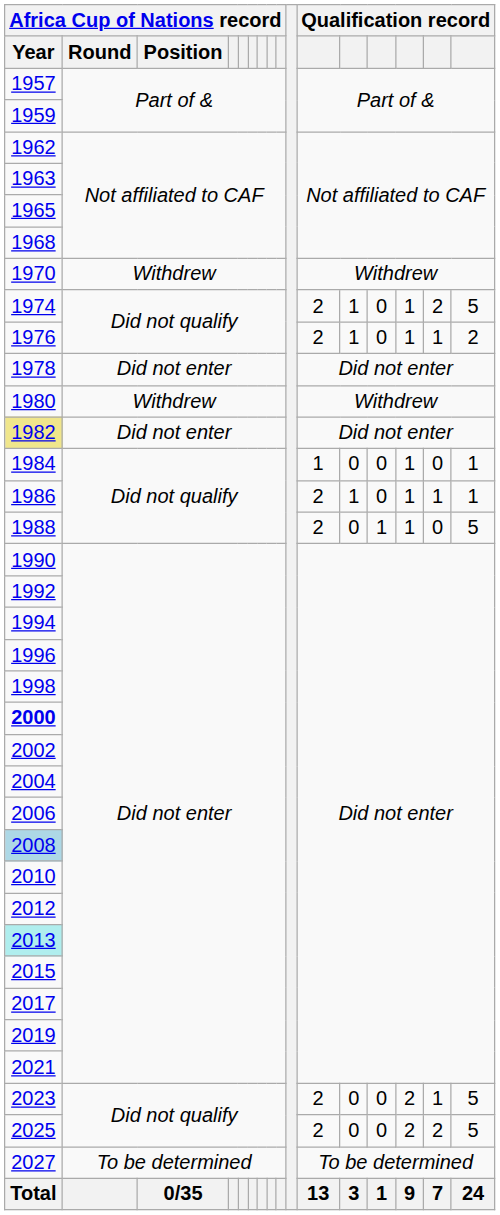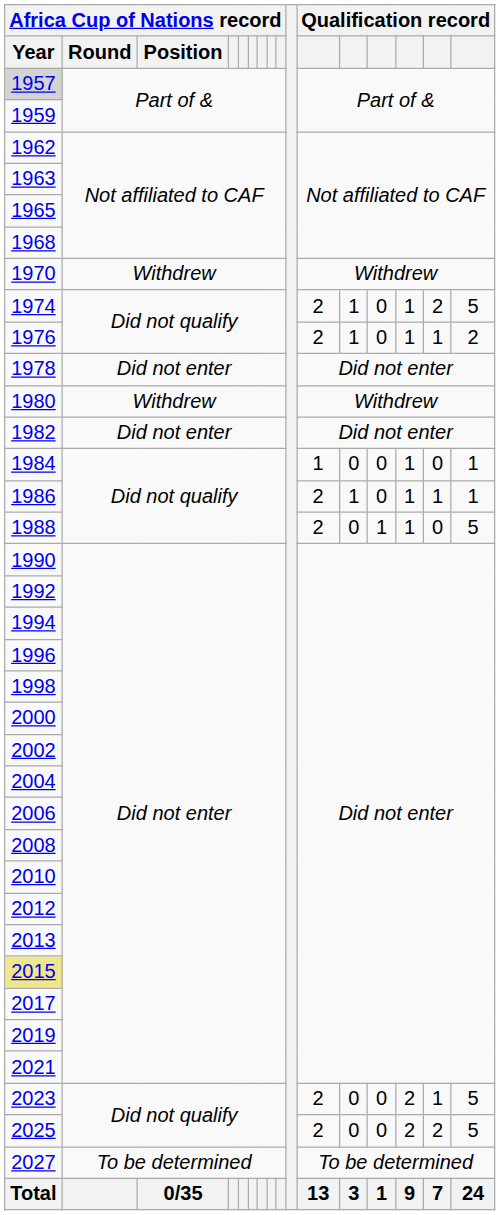(33, 83) no background -> (33, 83) lightgrey background
(33, 432) khaki background -> (33, 432) no background
(33, 718) bold -> (33, 718) normal
(33, 845) lightblue background -> (33, 845) no background
(33, 940) paleturquoise background -> (33, 940) no background
(33, 971) no background -> (33, 971) khaki background
